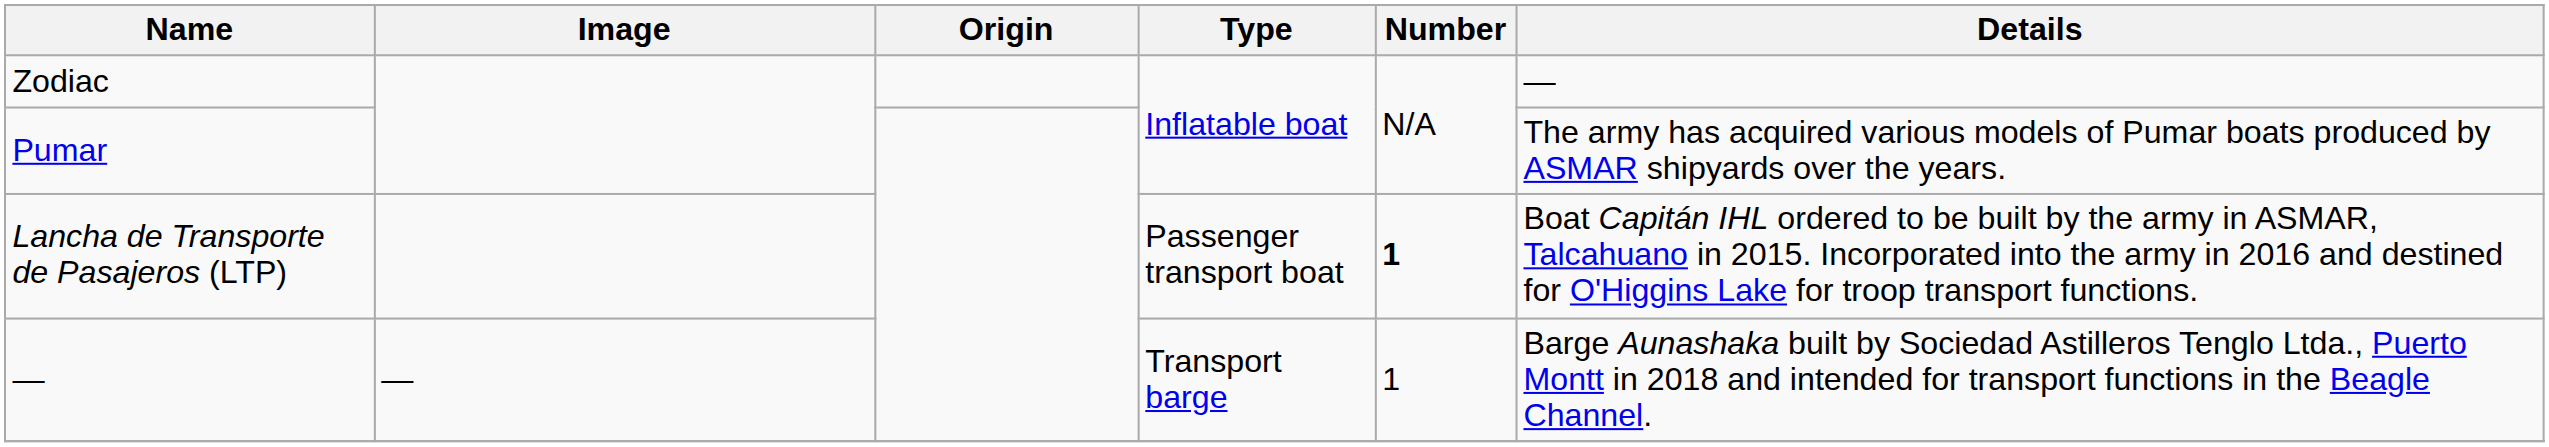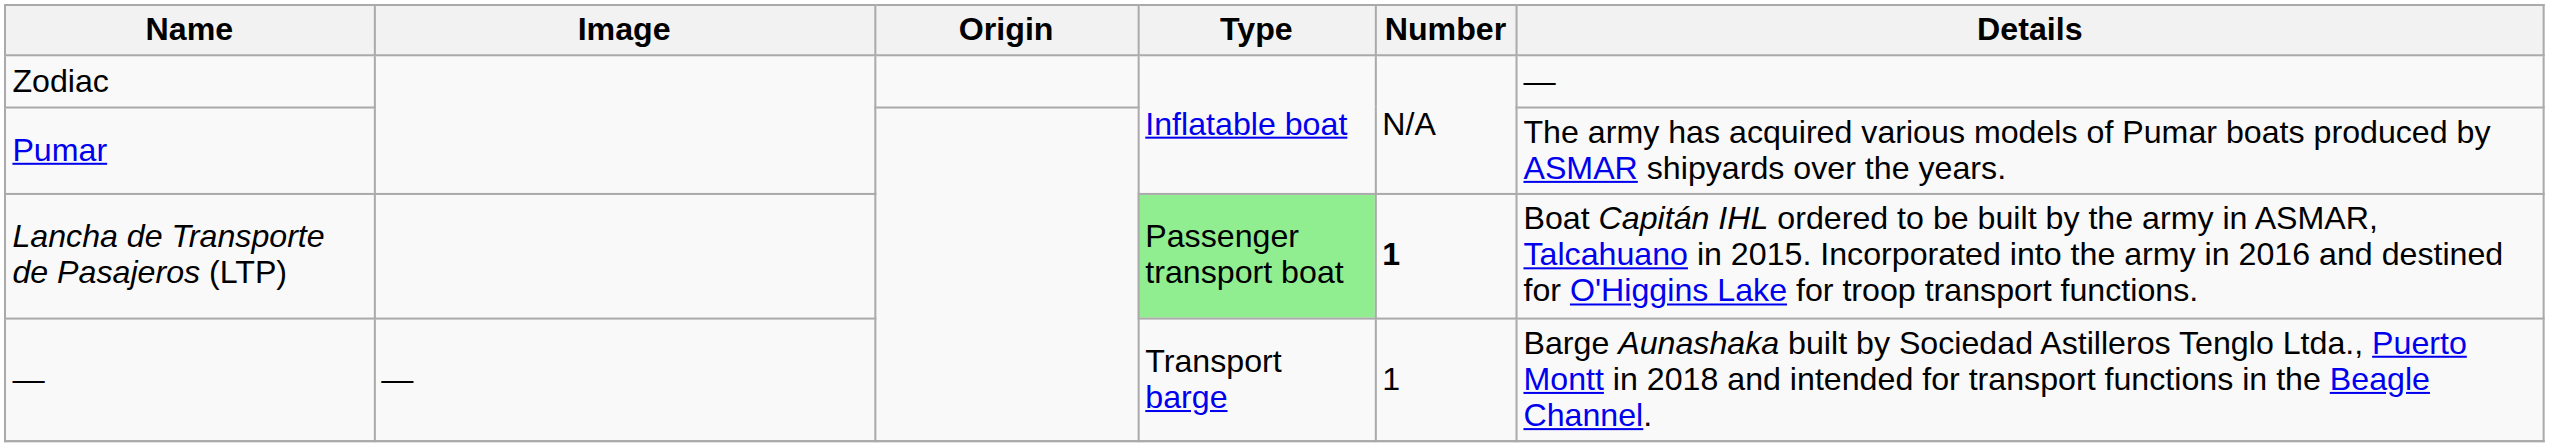(1244, 255) no background -> (1244, 255) lightgreen background
